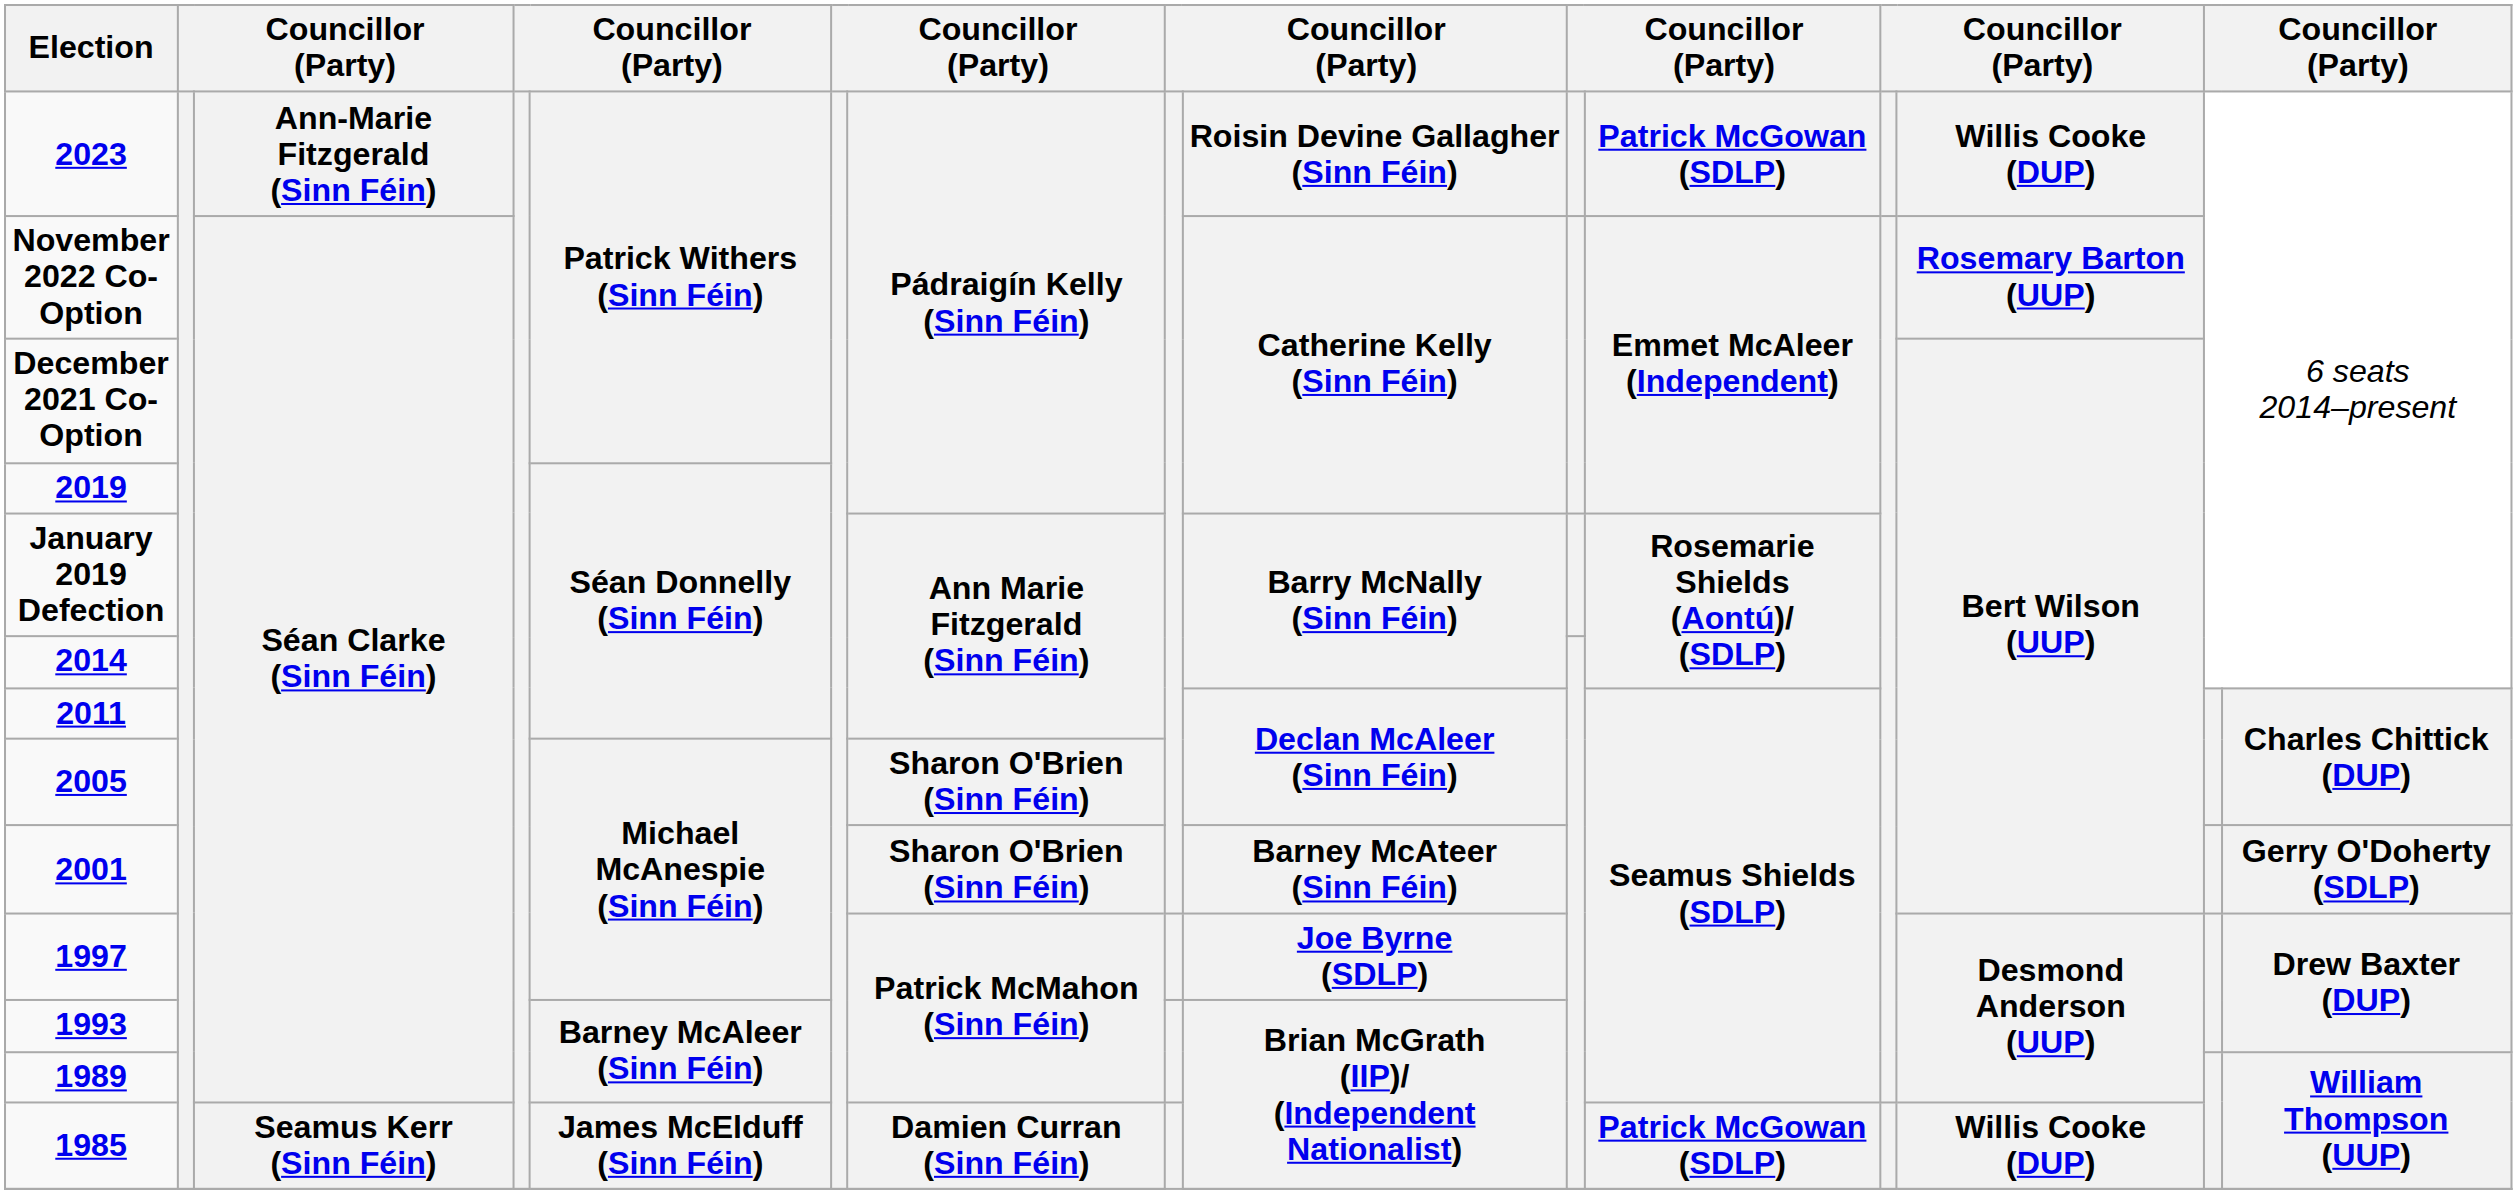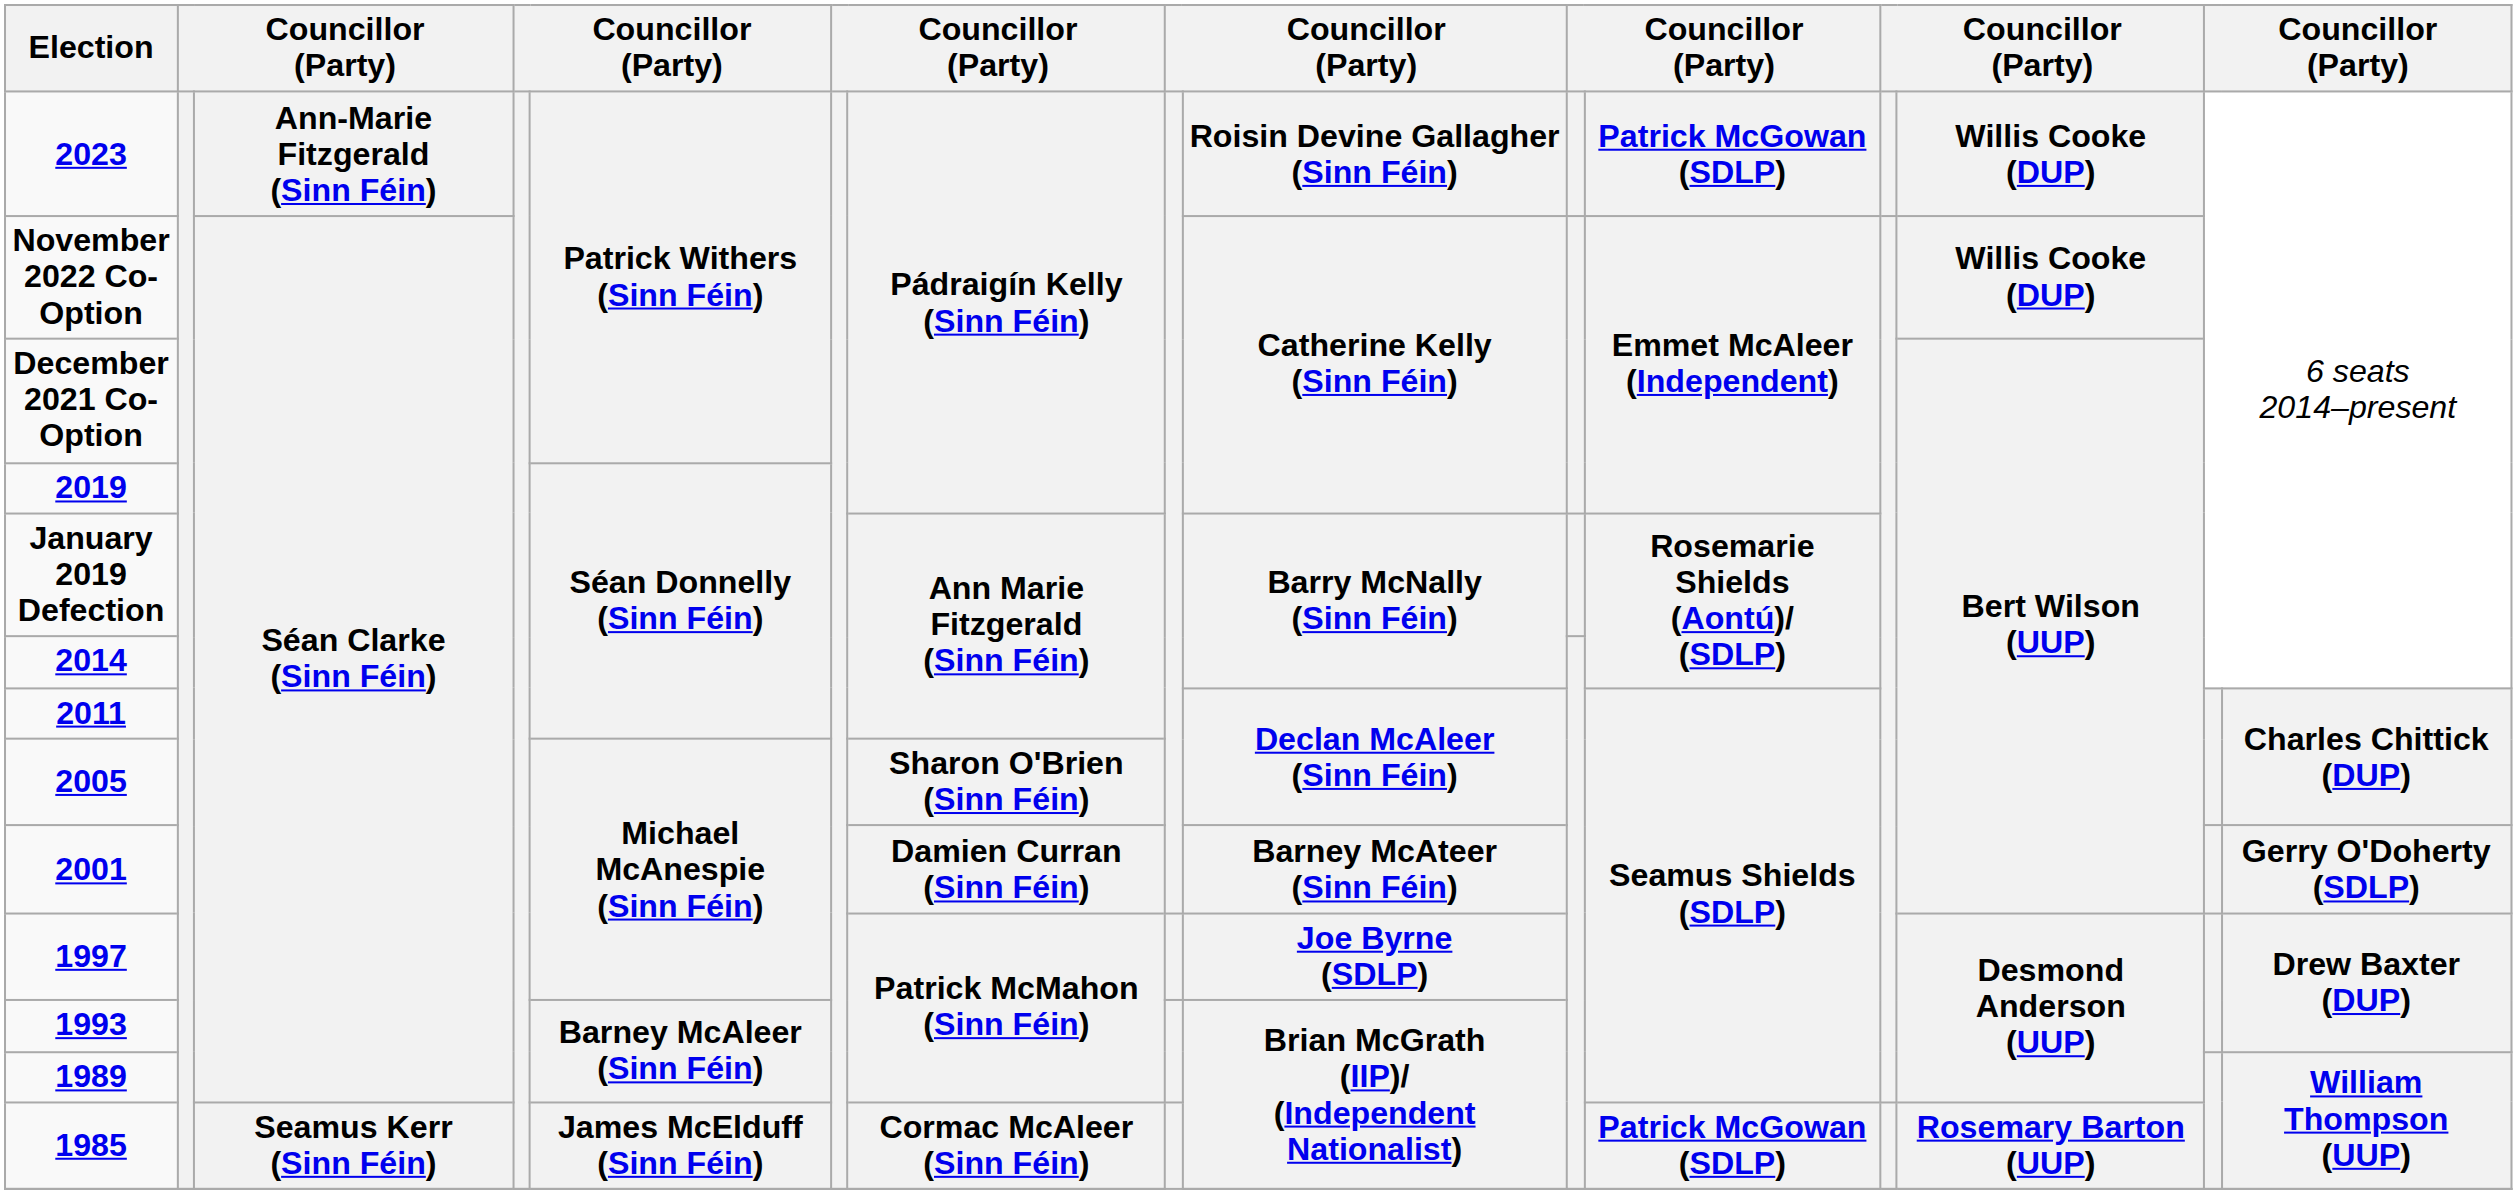(2051, 276) Rosemary Barton (UUP) -> (2051, 276) Willis Cooke (DUP)
(1006, 868) Sharon O'Brien (Sinn Féin) -> (1006, 868) Damien Curran (Sinn Féin)
(1006, 1145) Damien Curran (Sinn Féin) -> (1006, 1145) Cormac McAleer (Sinn Féin)
(2051, 1145) Willis Cooke (DUP) -> (2051, 1145) Rosemary Barton (UUP)
